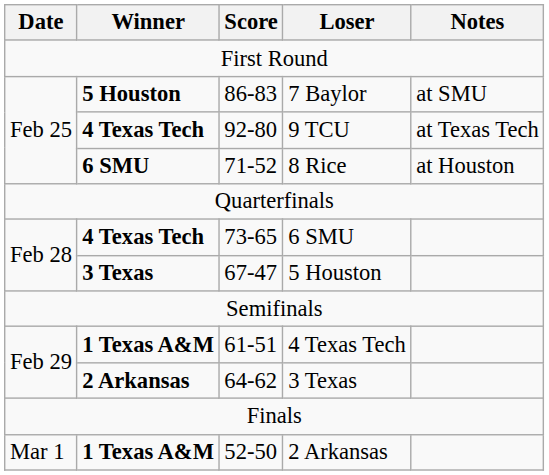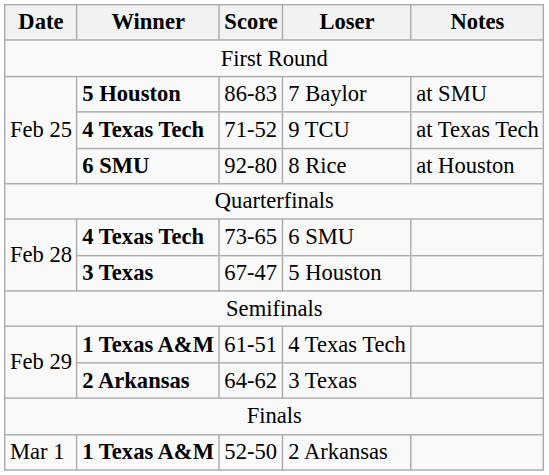(251, 129) 92-80 -> (251, 129) 71-52
(251, 165) 71-52 -> (251, 165) 92-80
